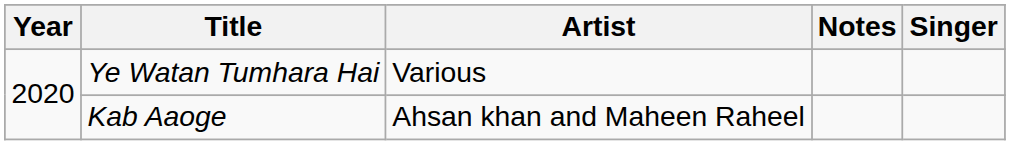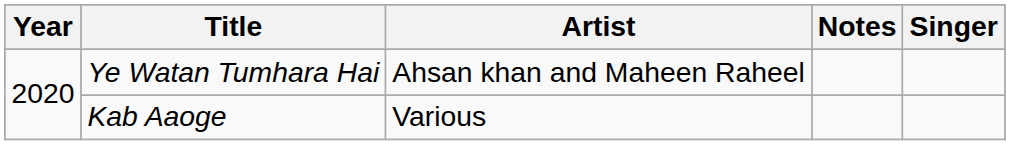(439, 71) Various -> (599, 71) Ahsan khan and Maheen Raheel
(599, 116) Ahsan khan and Maheen Raheel -> (439, 116) Various
